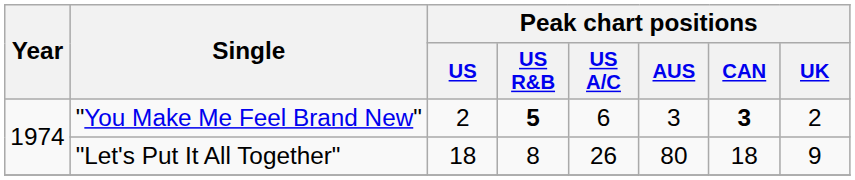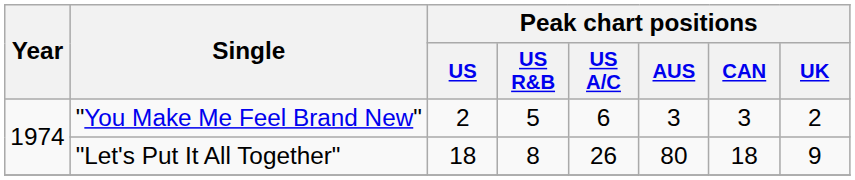(533, 117) bold -> (533, 117) normal
(744, 117) bold -> (744, 117) normal
